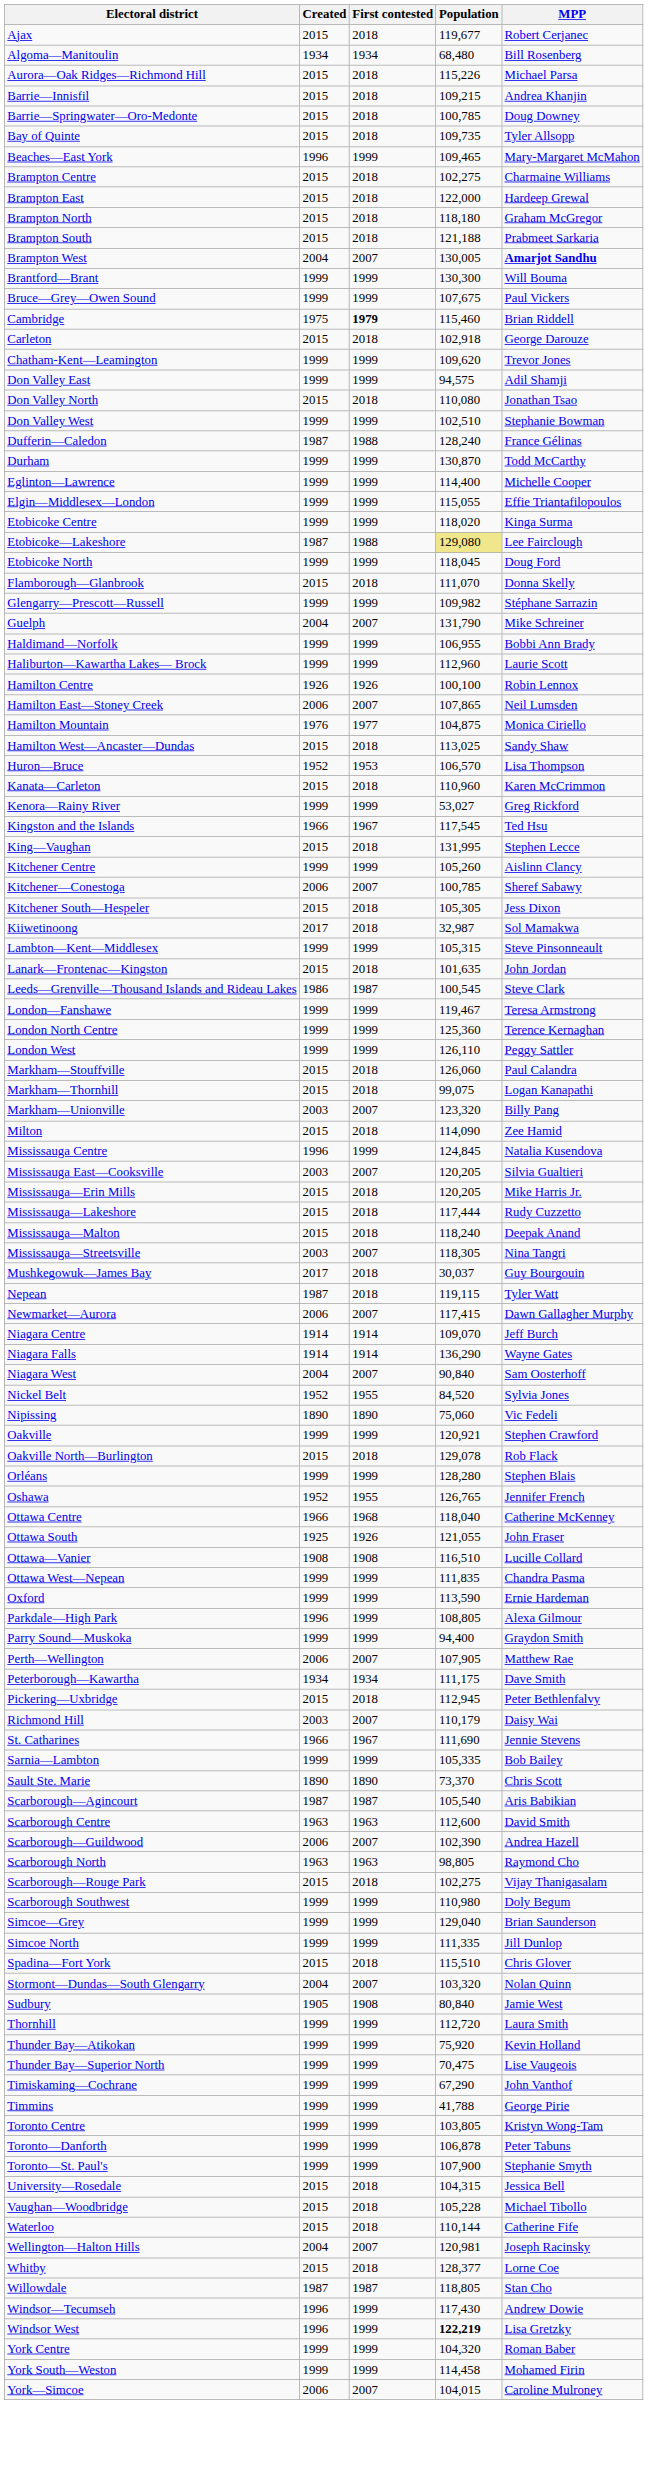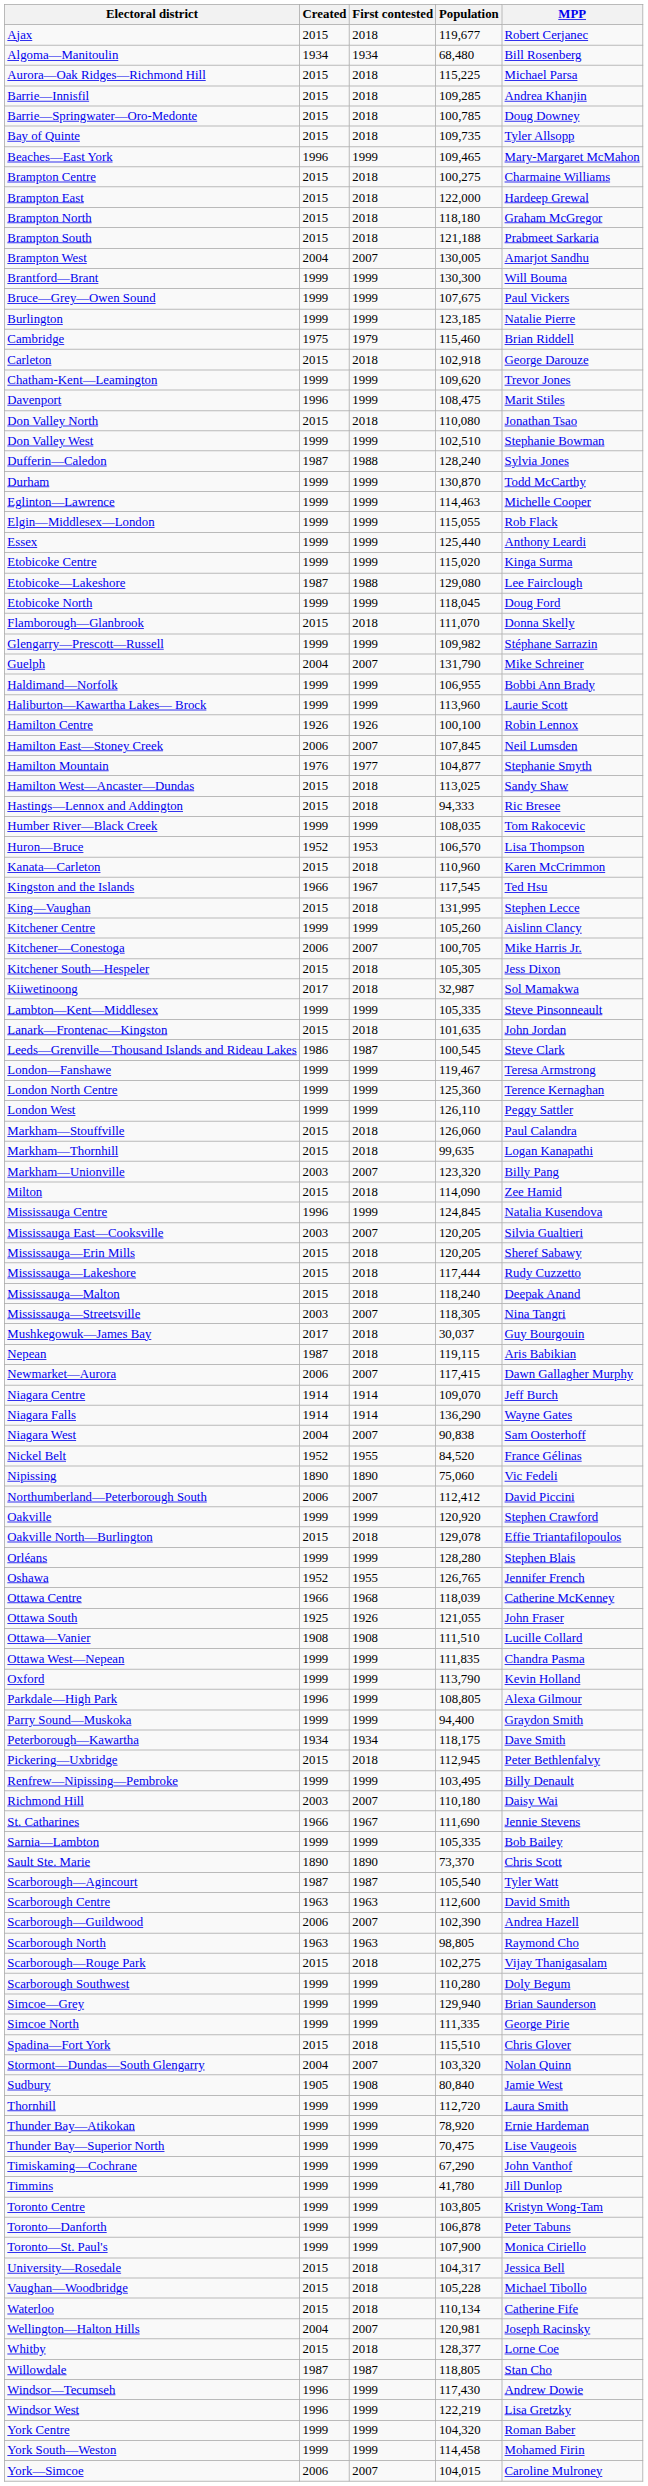(459, 75) 115,226 -> (459, 75) 115,225
(460, 95) 109,215 -> (460, 95) 109,285
(460, 177) 102,275 -> (460, 177) 100,275
(551, 258) bold -> (547, 258) normal
+ row: (35, 319)
(365, 319) bold -> (365, 339) normal
+ row: (34, 400)
- row: (49, 380)
(543, 440) France Gélinas -> (537, 461) Sylvia Jones
(459, 481) 114,400 -> (459, 501) 114,463
(563, 501) Effie Triantafilopoulos -> (531, 522) Rob Flack
+ row: (22, 542)
(459, 522) 118,020 -> (459, 562) 115,020
(460, 542) khaki background -> (460, 583) no background
(459, 664) 112,960 -> (459, 704) 113,960
(460, 704) 107,865 -> (460, 745) 107,845
(460, 725) 104,875 -> (460, 765) 104,877
(545, 725) Monica Ciriello -> (548, 765) Stephanie Smyth
+ row: (95, 806)
+ row: (82, 826)
- row: (64, 806)
(460, 887) 100,785 -> (460, 948) 100,705
(543, 887) Sheref Sabawy -> (543, 948) Mike Harris Jr.
(460, 948) 105,315 -> (460, 1009) 105,335
(457, 1090) 99,075 -> (457, 1151) 99,635
(543, 1192) Mike Harris Jr. -> (543, 1252) Sheref Sabawy
(531, 1293) Tyler Watt -> (540, 1354) Aris Babikian
(457, 1374) 90,840 -> (457, 1435) 90,838
(537, 1395) Sylvia Jones -> (543, 1455) France Gélinas
+ row: (107, 1496)
(460, 1435) 120,921 -> (460, 1516) 120,920
(531, 1455) Rob Flack -> (563, 1537) Effie Triantafilopoulos
(459, 1516) 118,040 -> (459, 1598) 118,039
(459, 1557) 116,510 -> (459, 1638) 111,510
(459, 1598) 113,590 -> (459, 1679) 113,790
(547, 1598) Ernie Hardeman -> (542, 1679) Kevin Holland
- row: (56, 1658)
(459, 1679) 111,175 -> (459, 1740) 118,175
+ row: (93, 1780)
(459, 1719) 110,179 -> (459, 1801) 110,180
(540, 1801) Aris Babikian -> (531, 1882) Tyler Watt
(459, 1902) 110,980 -> (459, 1983) 110,280
(460, 1922) 129,040 -> (460, 2004) 129,940
(533, 1943) Jill Dunlop -> (537, 2024) George Pirie
(457, 2044) 75,920 -> (457, 2125) 78,920
(542, 2044) Kevin Holland -> (547, 2125) Ernie Hardeman
(457, 2105) 41,788 -> (457, 2186) 41,780
(537, 2105) George Pirie -> (533, 2186) Jill Dunlop
(548, 2166) Stephanie Smyth -> (545, 2247) Monica Ciriello
(460, 2186) 104,315 -> (460, 2267) 104,317
(459, 2227) 110,144 -> (459, 2308) 110,134
(460, 2328) bold -> (460, 2410) normal
